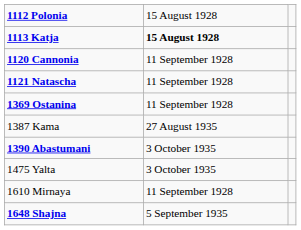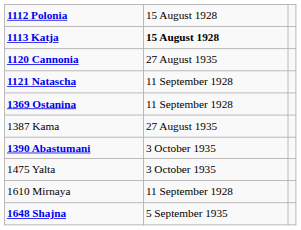(189, 59) 11 September 1928 -> (182, 59) 27 August 1935
